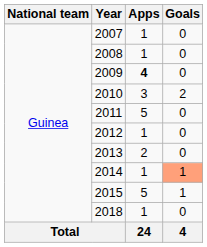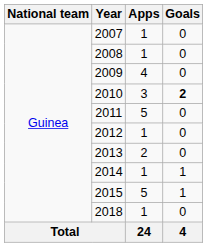(144, 73) bold -> (144, 73) normal
(183, 93) normal -> (183, 93) bold
(183, 172) lightsalmon background -> (183, 172) no background
